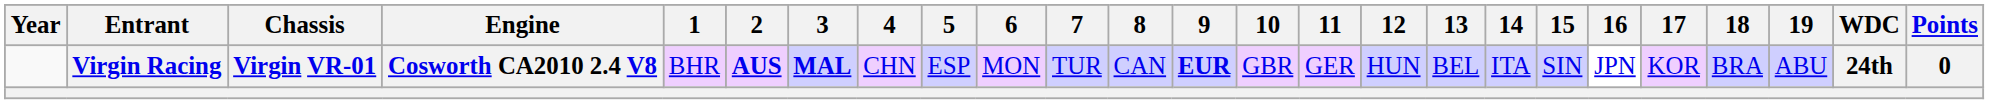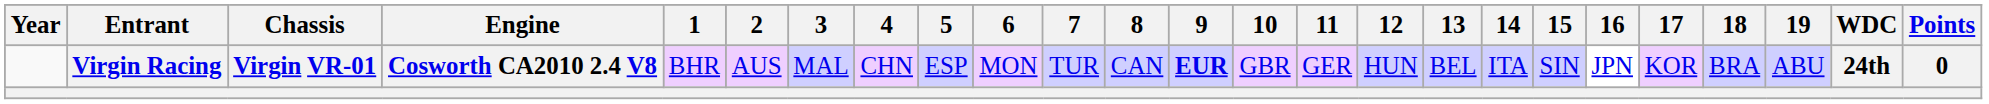(757, 65) bold -> (757, 65) normal
(822, 65) bold -> (821, 65) normal
